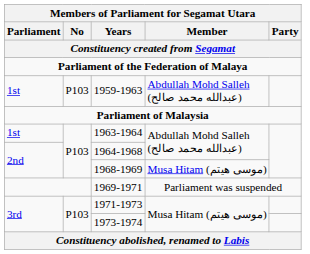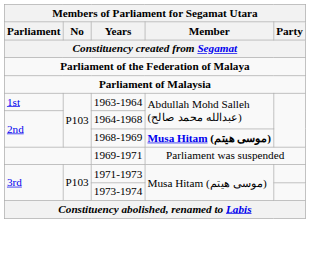- row: (118, 91)
(207, 169) normal -> (209, 138) bold
